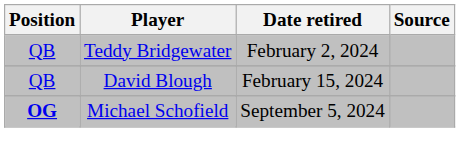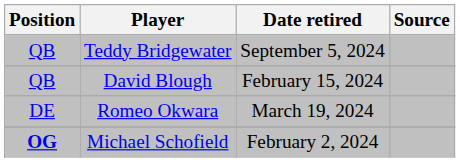(313, 50) February 2, 2024 -> (313, 50) September 5, 2024
+ row: (158, 111)
(313, 111) September 5, 2024 -> (313, 141) February 2, 2024
